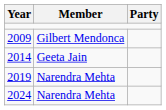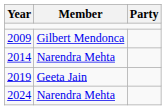(62, 57) Geeta Jain -> (76, 57) Narendra Mehta
(76, 76) Narendra Mehta -> (62, 76) Geeta Jain
